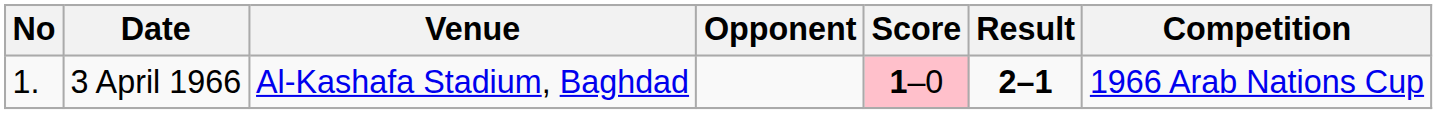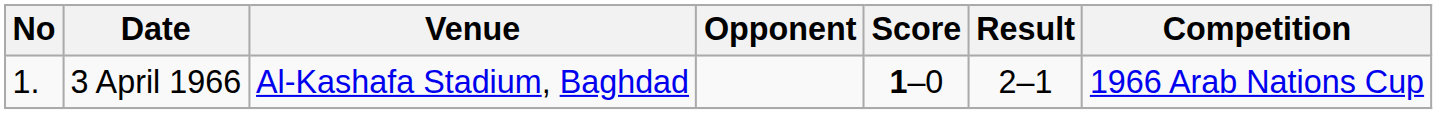(916, 81) pink background -> (916, 81) no background
(1026, 81) bold -> (1026, 81) normal
